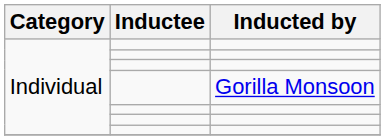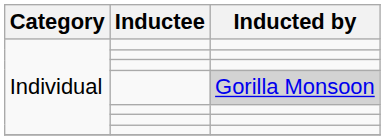(295, 86) no background -> (295, 86) lightgrey background
